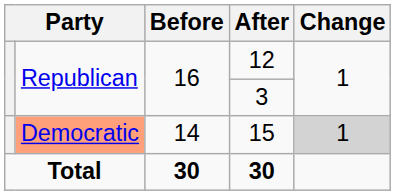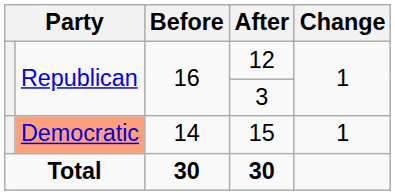(343, 134) lightgrey background -> (343, 134) no background
